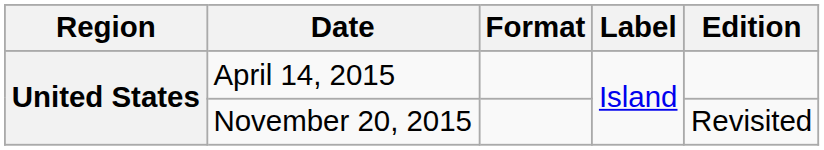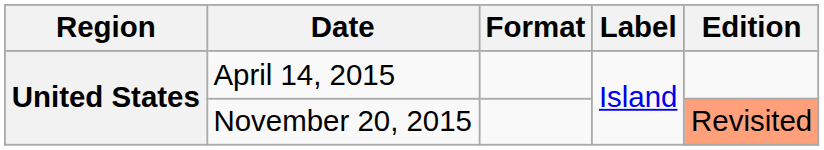(752, 121) no background -> (752, 121) lightsalmon background
